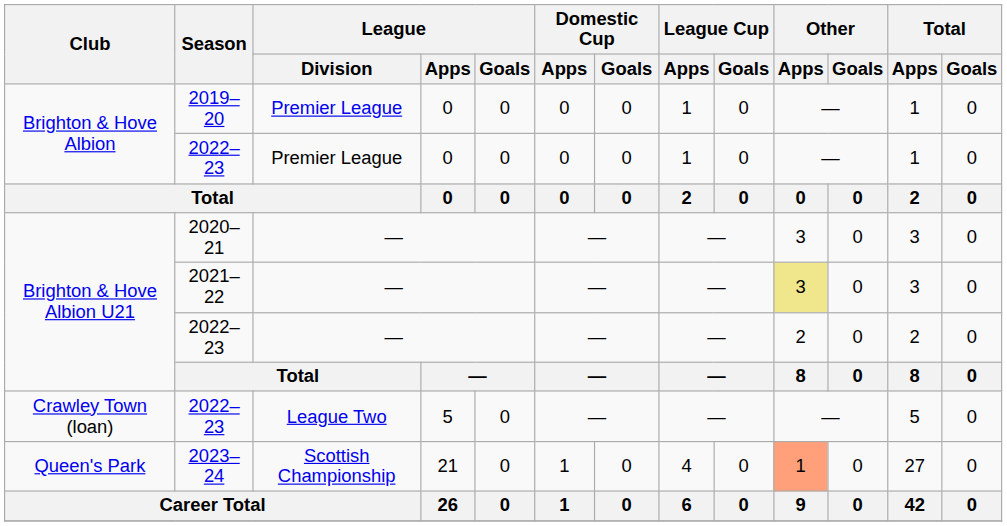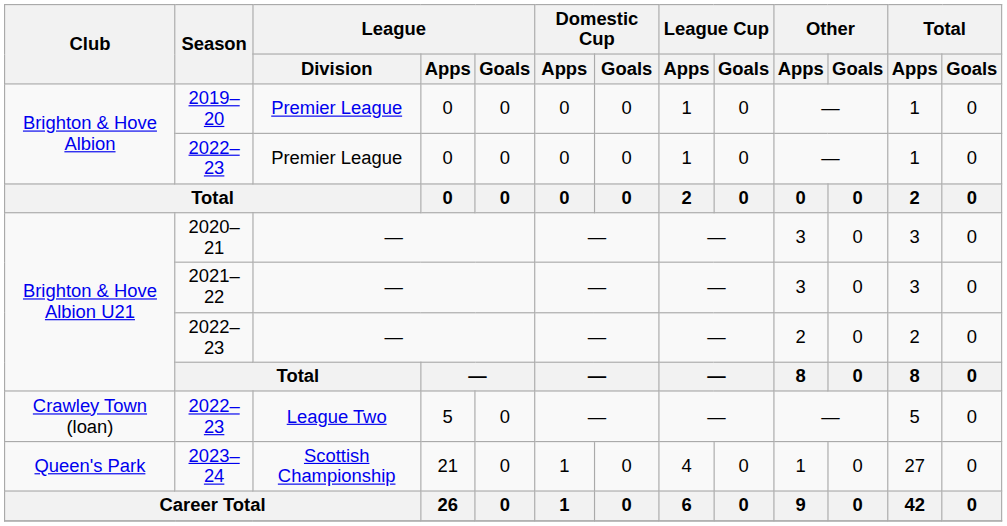(801, 287) khaki background -> (801, 287) no background
(801, 466) lightsalmon background -> (801, 466) no background
